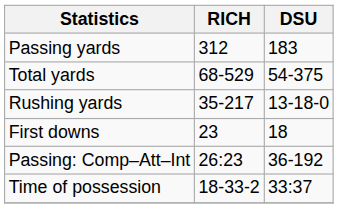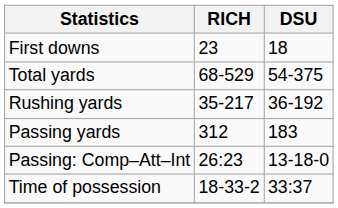rows swapped: (54, 132) <-> (64, 47)
(298, 103) 13-18-0 -> (296, 103) 36-192
(296, 160) 36-192 -> (298, 160) 13-18-0
